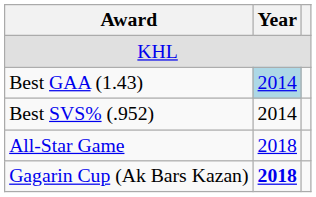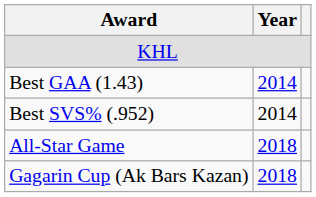(277, 82) lightblue background -> (277, 82) no background
(277, 176) bold -> (277, 176) normal
